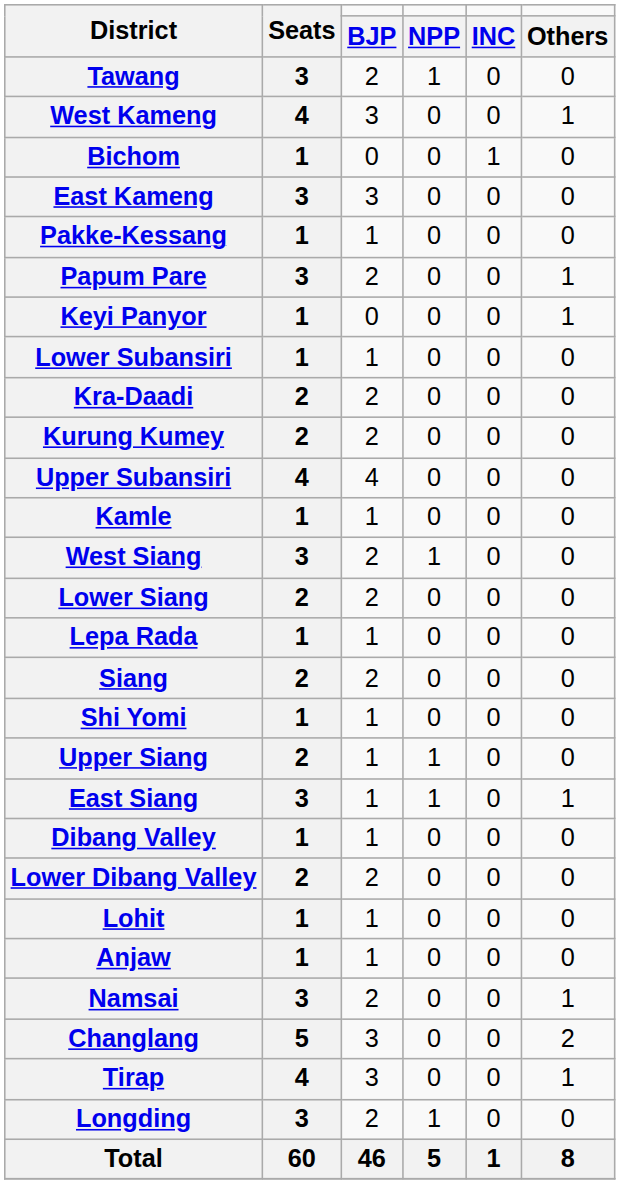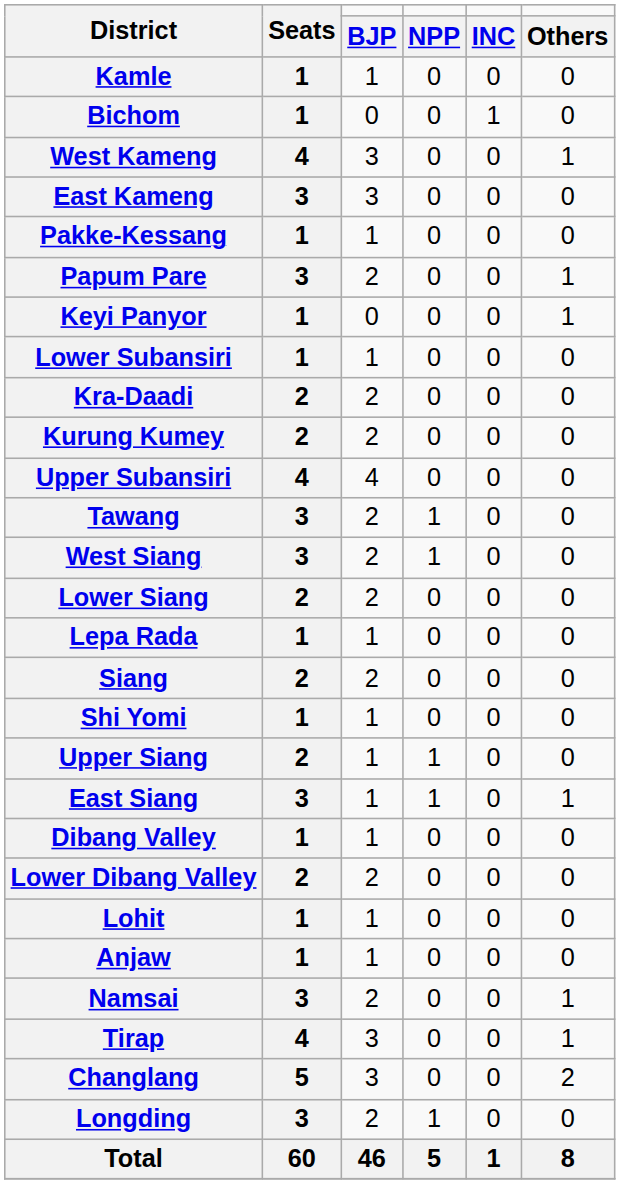rows swapped: (134, 76) <-> (134, 517)
rows swapped: (134, 116) <-> (134, 156)
rows swapped: (134, 1038) <-> (134, 1078)
